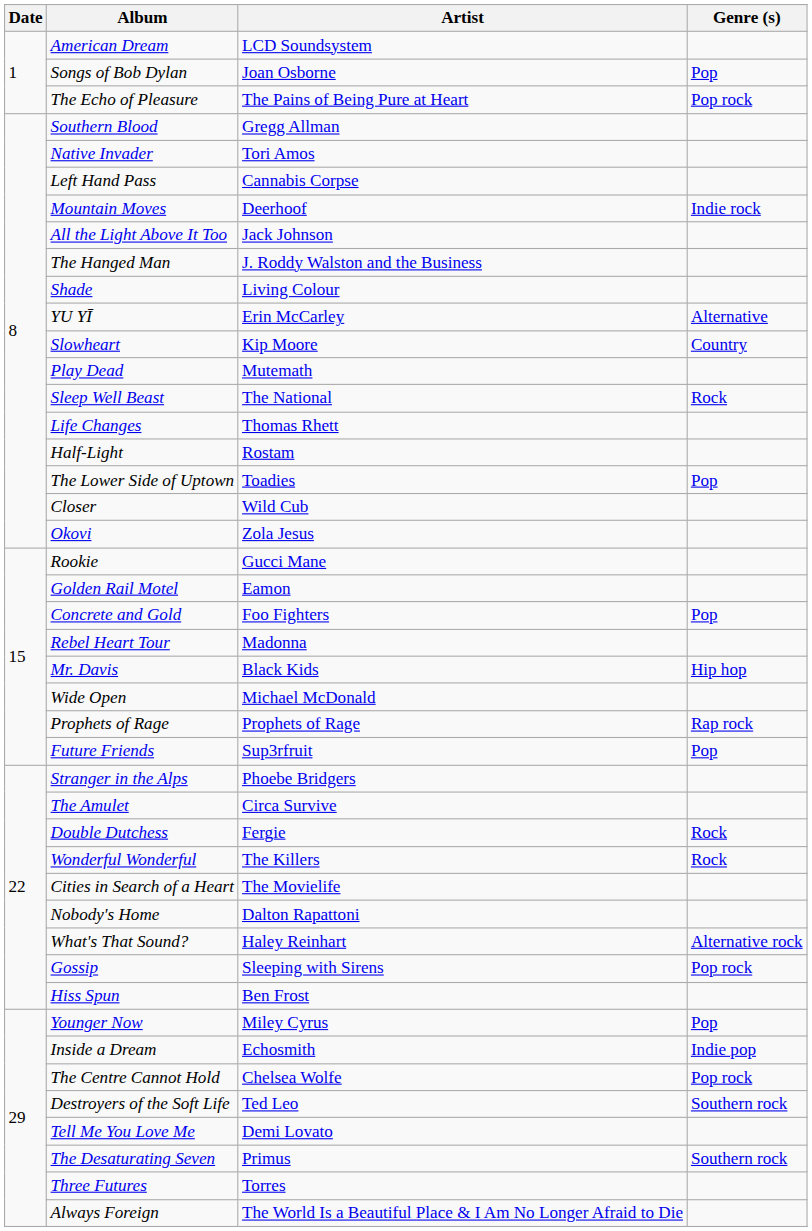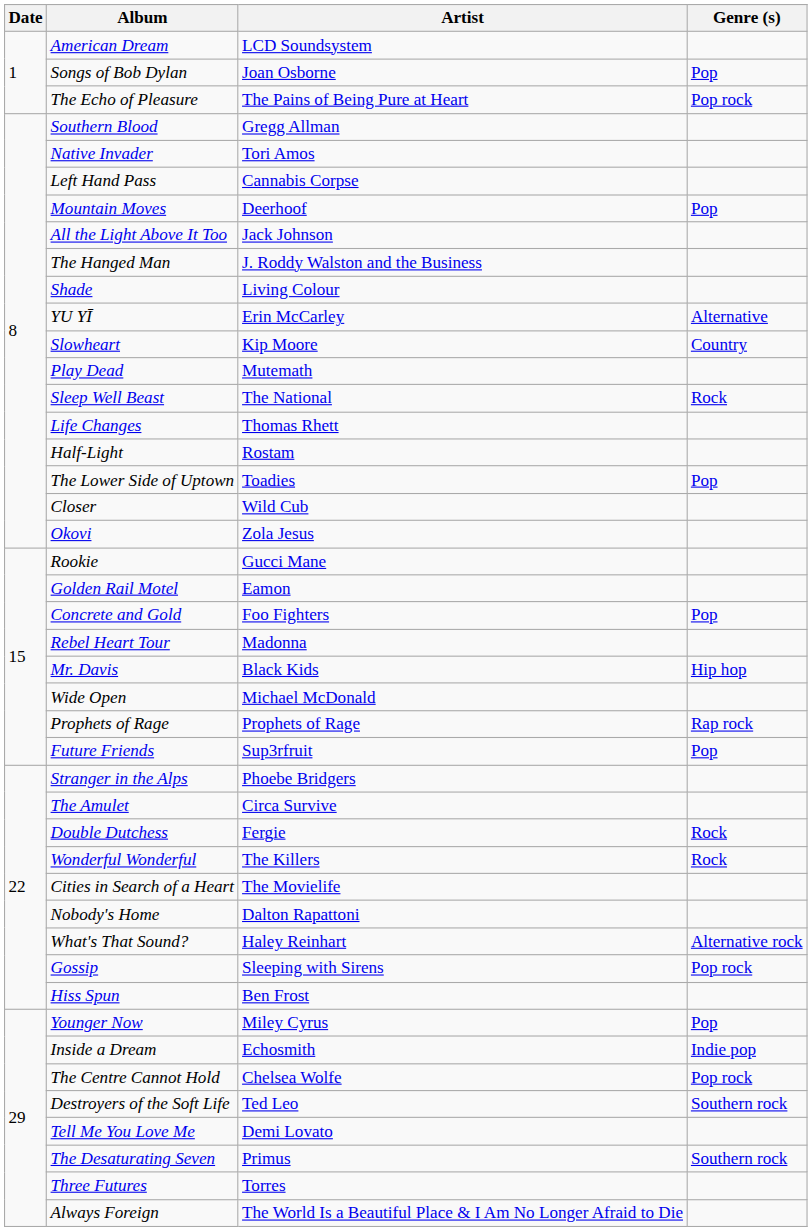(726, 208) Indie rock -> (704, 208) Pop
